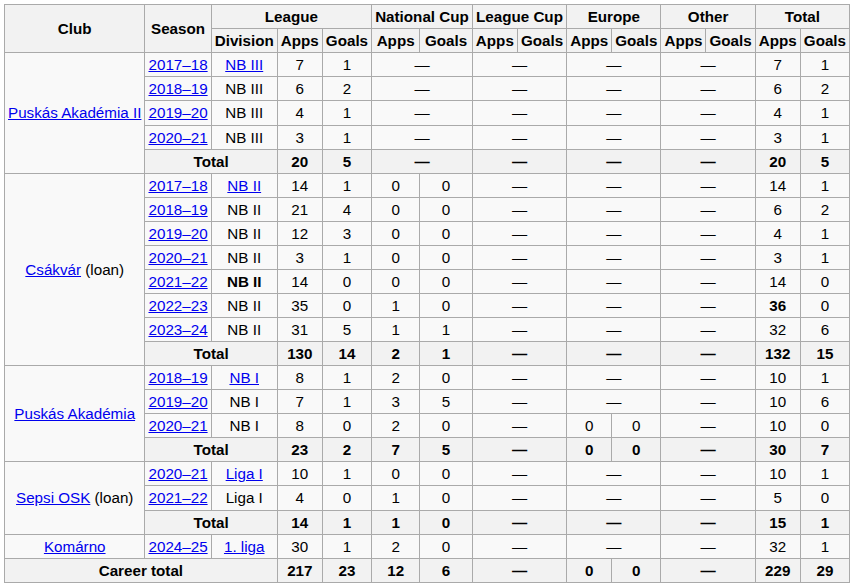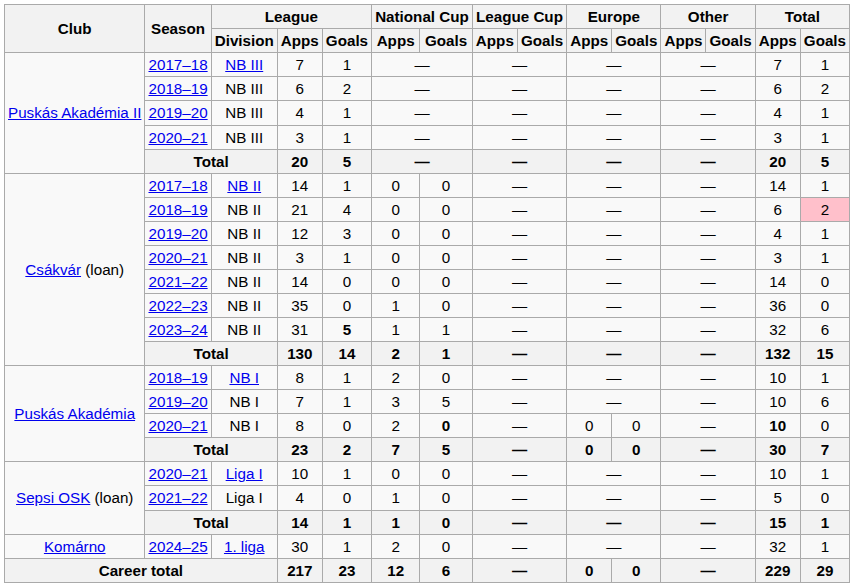(825, 209) no background -> (825, 209) pink background
(244, 281) bold -> (244, 281) normal
(778, 305) bold -> (778, 305) normal
(347, 330) normal -> (347, 330) bold
(446, 426) normal -> (446, 426) bold
(778, 426) normal -> (778, 426) bold
